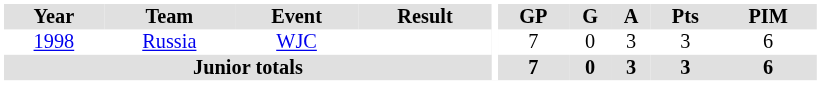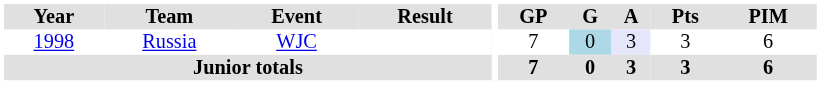(590, 41) no background -> (590, 41) lightblue background
(631, 41) no background -> (631, 41) lavender background
